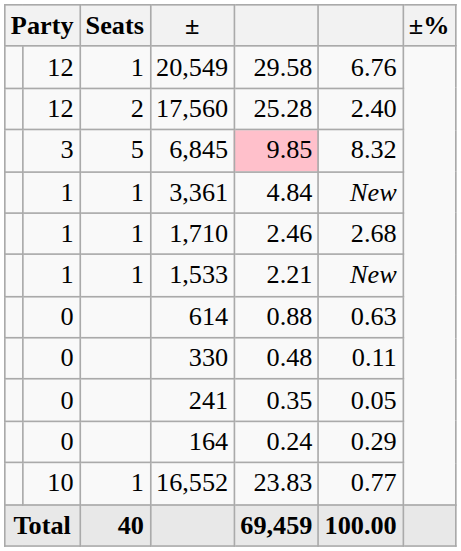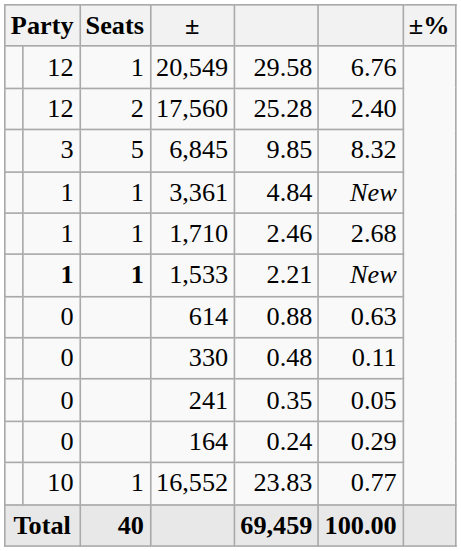(289, 150) pink background -> (289, 150) no background
(67, 274) normal -> (67, 274) bold
(137, 274) normal -> (137, 274) bold
